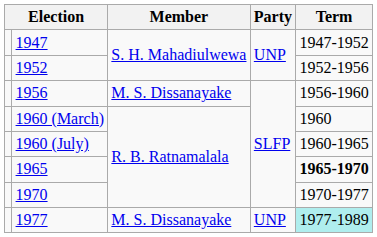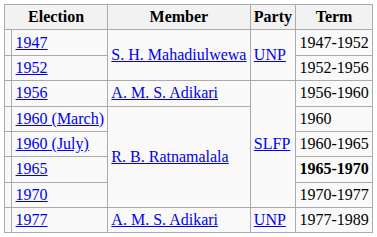(171, 93) M. S. Dissanayake -> (165, 93) A. M. S. Adikari
(171, 220) M. S. Dissanayake -> (165, 220) A. M. S. Adikari
(334, 220) paleturquoise background -> (334, 220) no background
